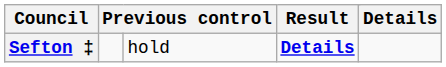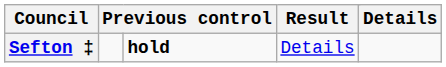(149, 48) normal -> (149, 48) bold
(318, 48) bold -> (318, 48) normal
